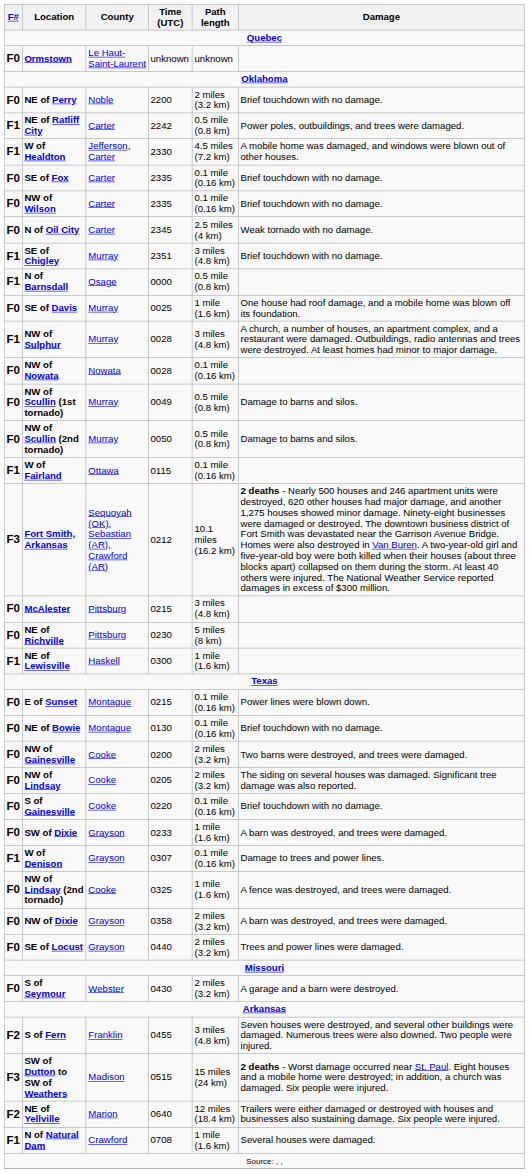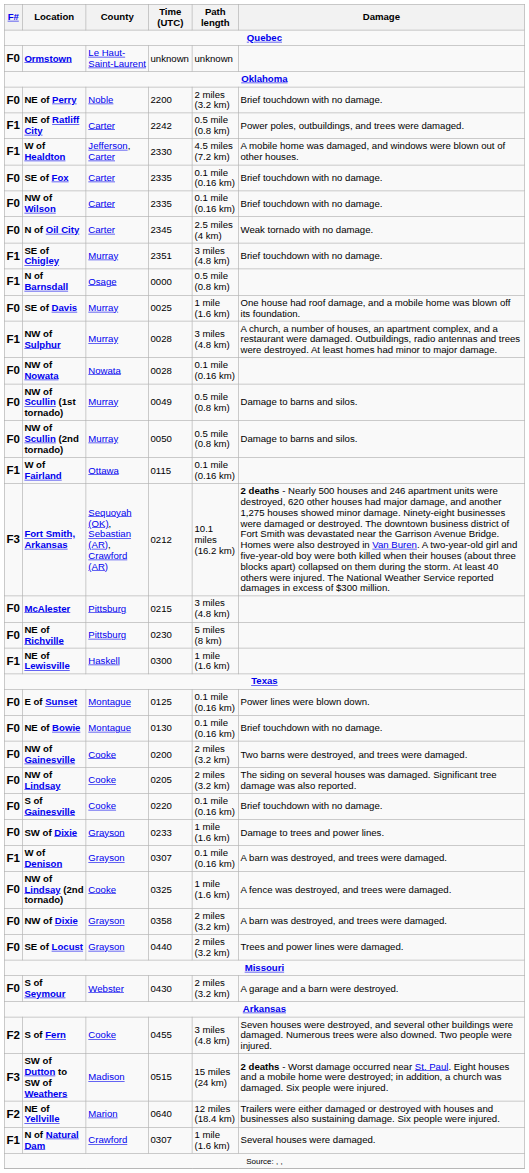(161, 702) 0215 -> (161, 702) 0125
(344, 832) A barn was destroyed, and trees were damaged. -> (312, 832) Damage to trees and power lines.
(312, 858) Damage to trees and power lines. -> (344, 858) A barn was destroyed, and trees were damaged.
(105, 1035) Franklin -> (102, 1035) Cooke
(161, 1140) 0708 -> (161, 1140) 0307
